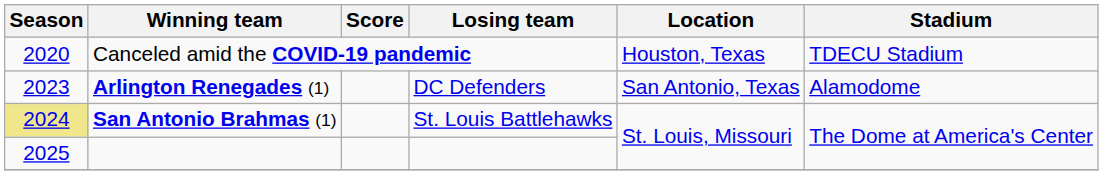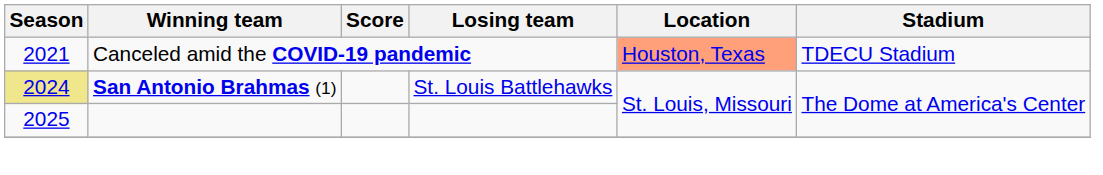(46, 53) 2020 -> (46, 53) 2021
(693, 53) no background -> (693, 53) lightsalmon background
- row: (211, 86)
